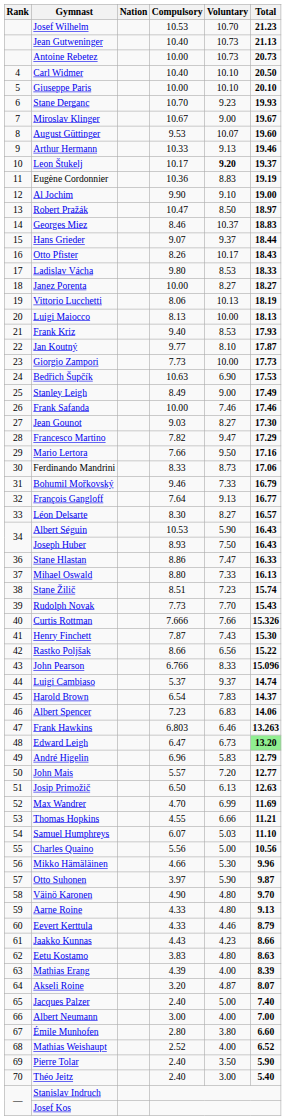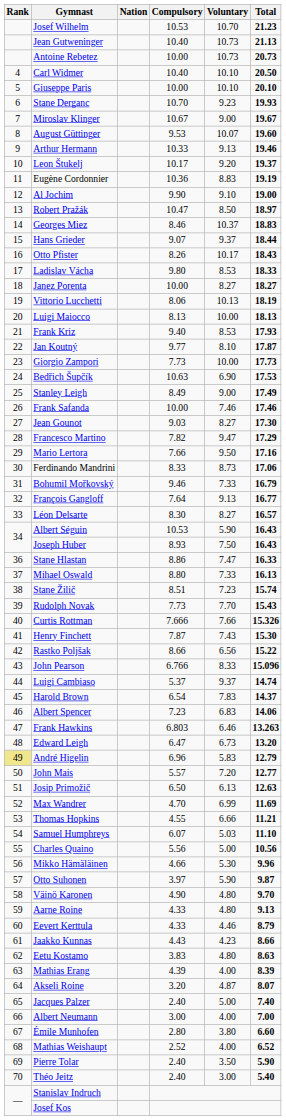(228, 164) bold -> (228, 164) normal
(266, 742) lightgreen background -> (266, 742) no background
(18, 758) no background -> (18, 758) khaki background
